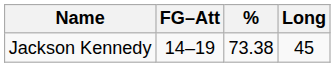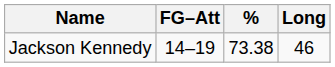(304, 47) 45 -> (304, 47) 46
